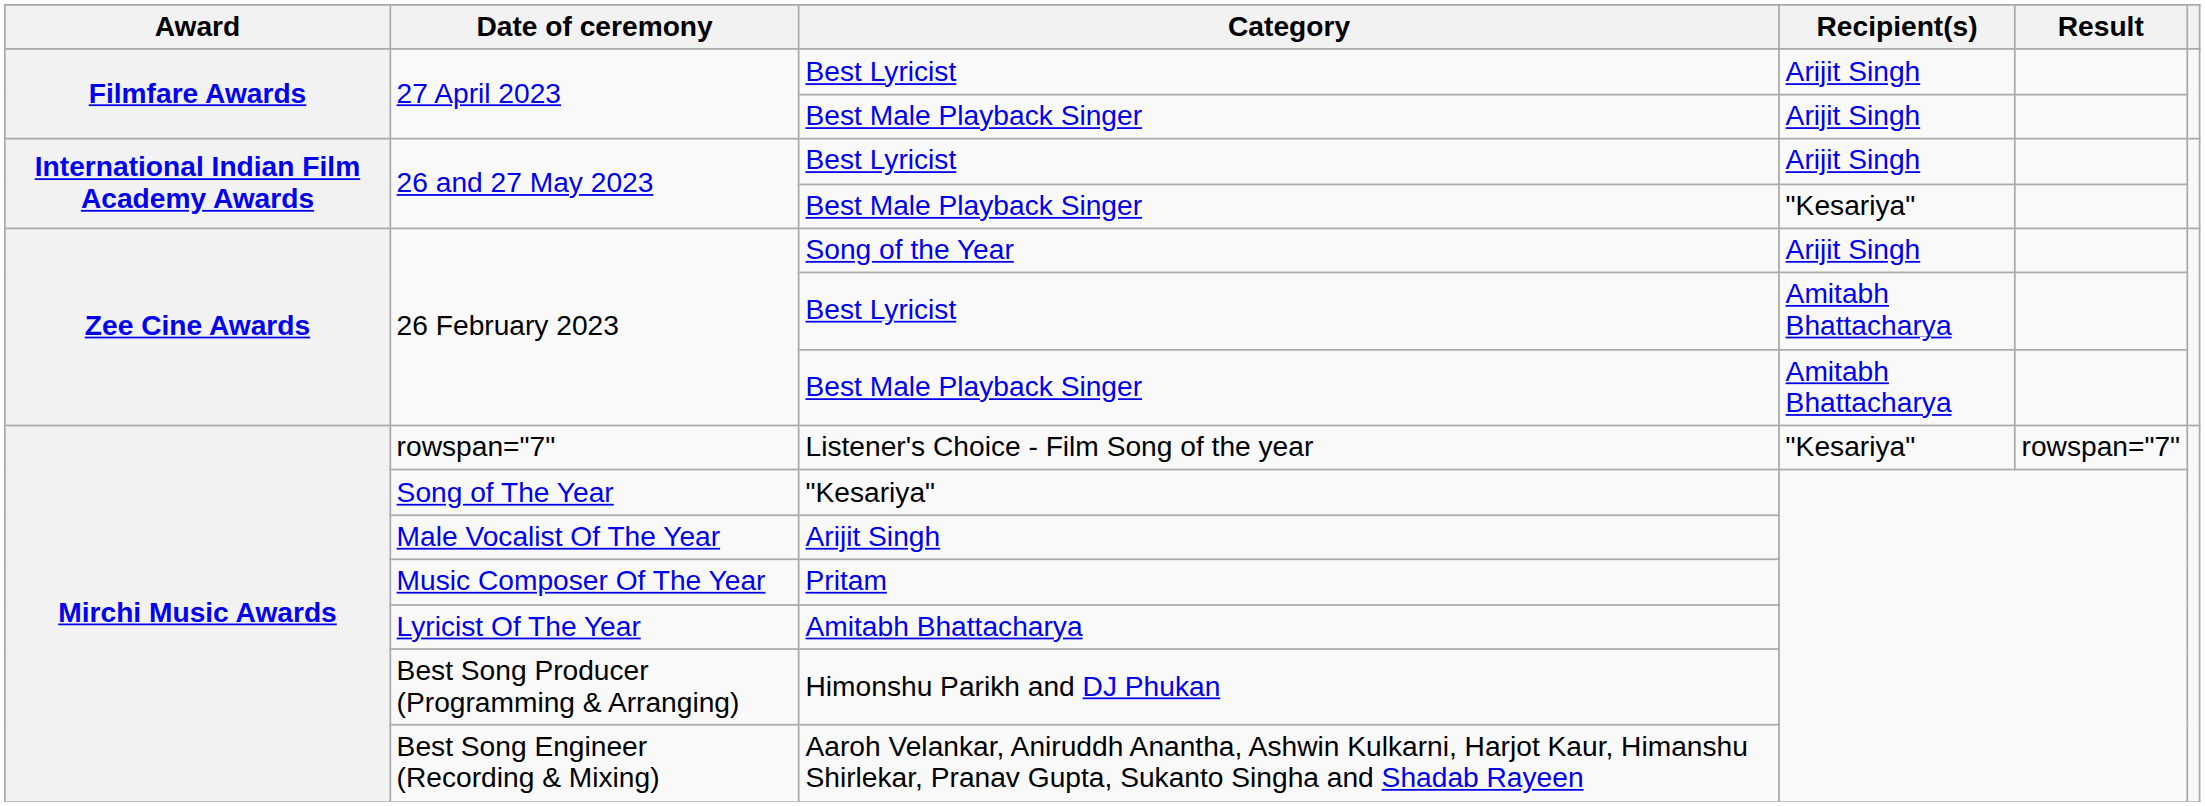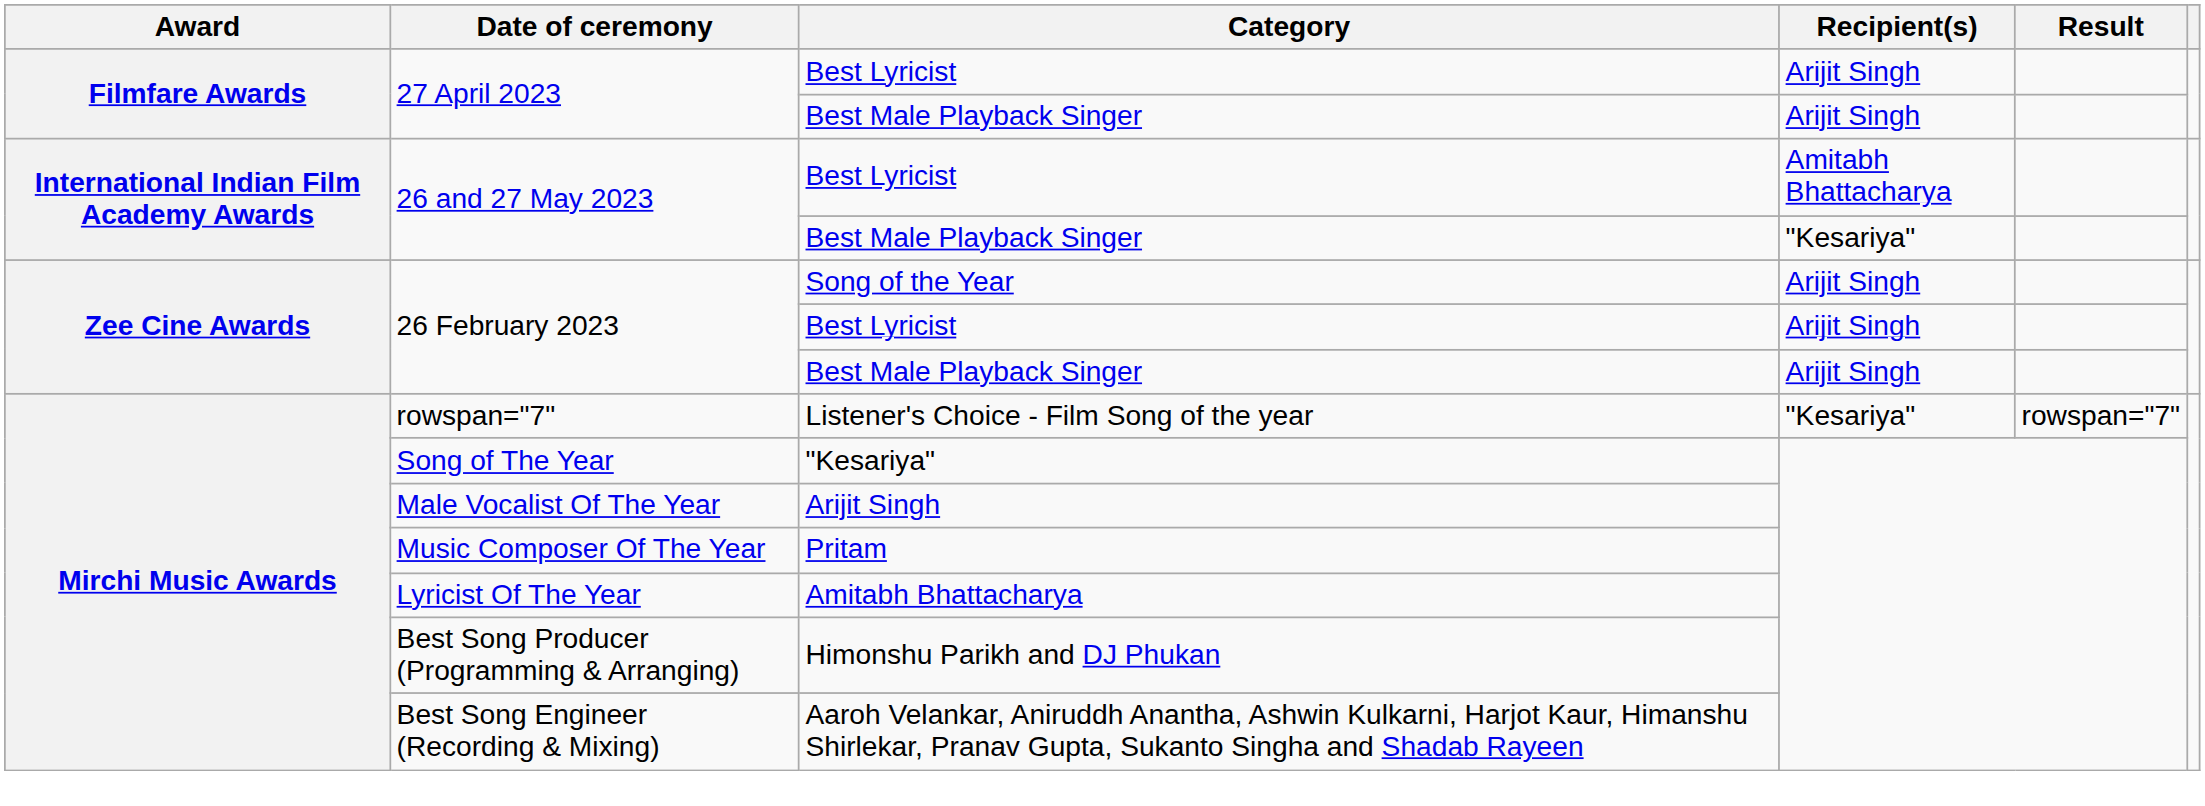(1853, 160) Arijit Singh -> (1869, 176) Amitabh Bhattacharya
(1869, 310) Amitabh Bhattacharya -> (1853, 326) Arijit Singh
(1869, 386) Amitabh Bhattacharya -> (1853, 371) Arijit Singh
